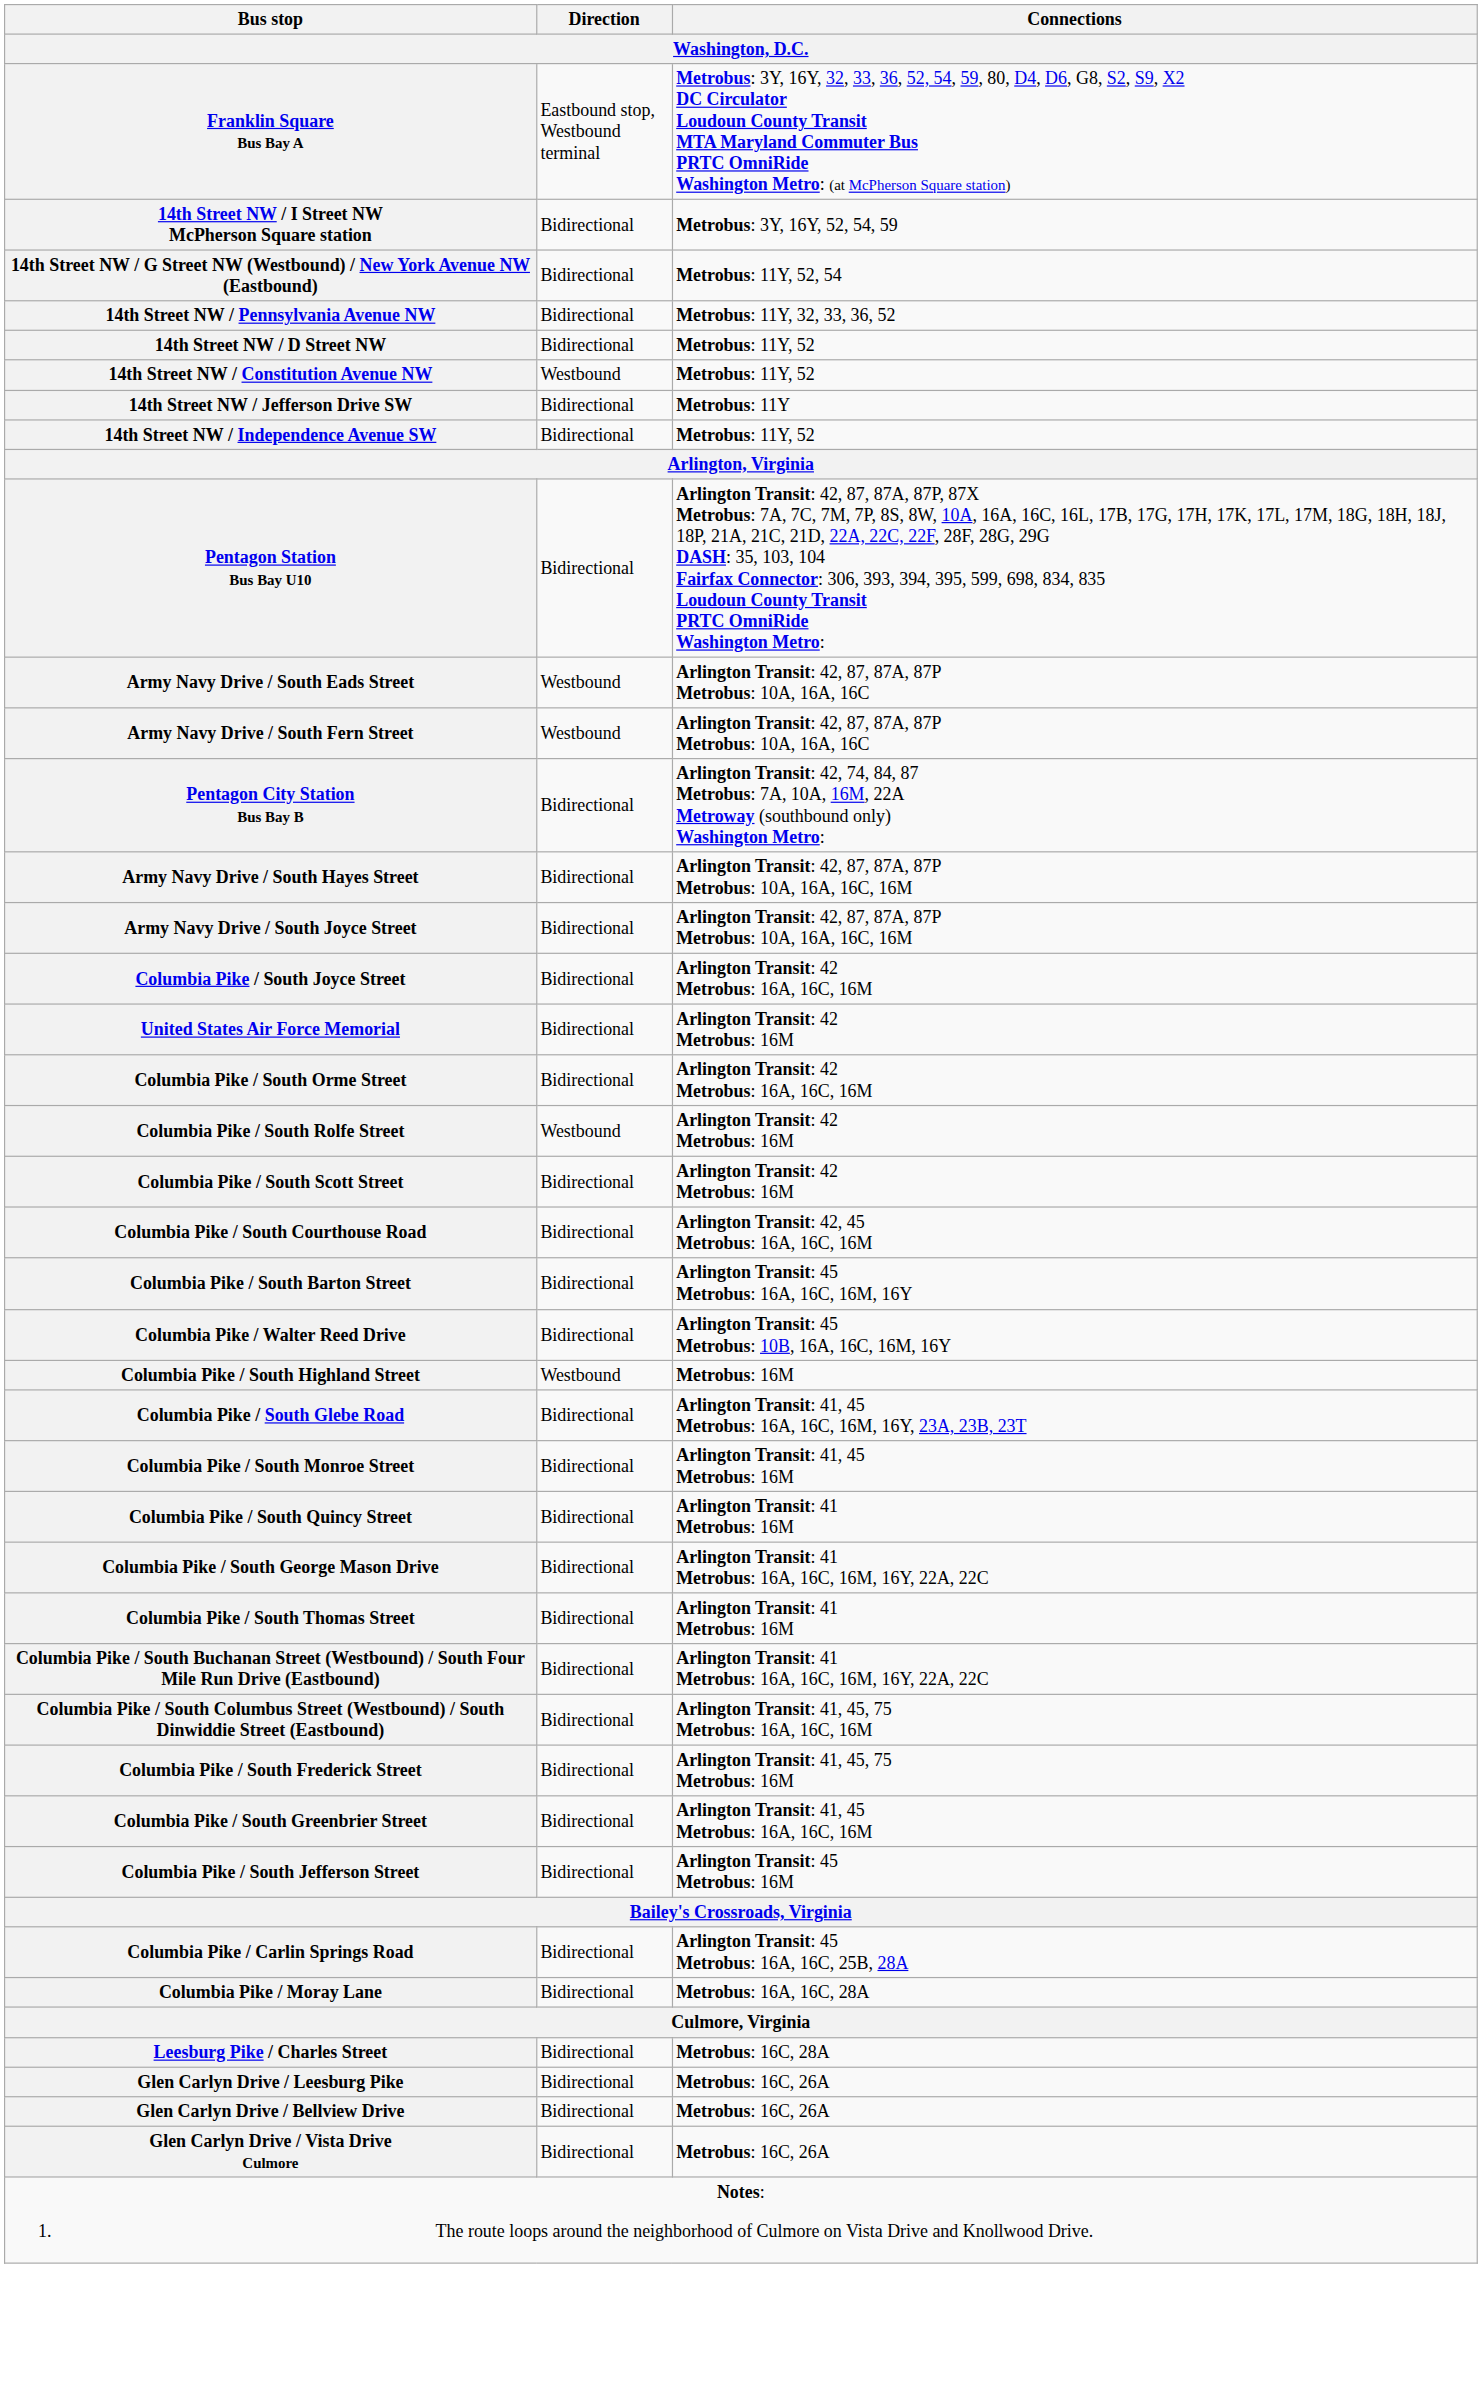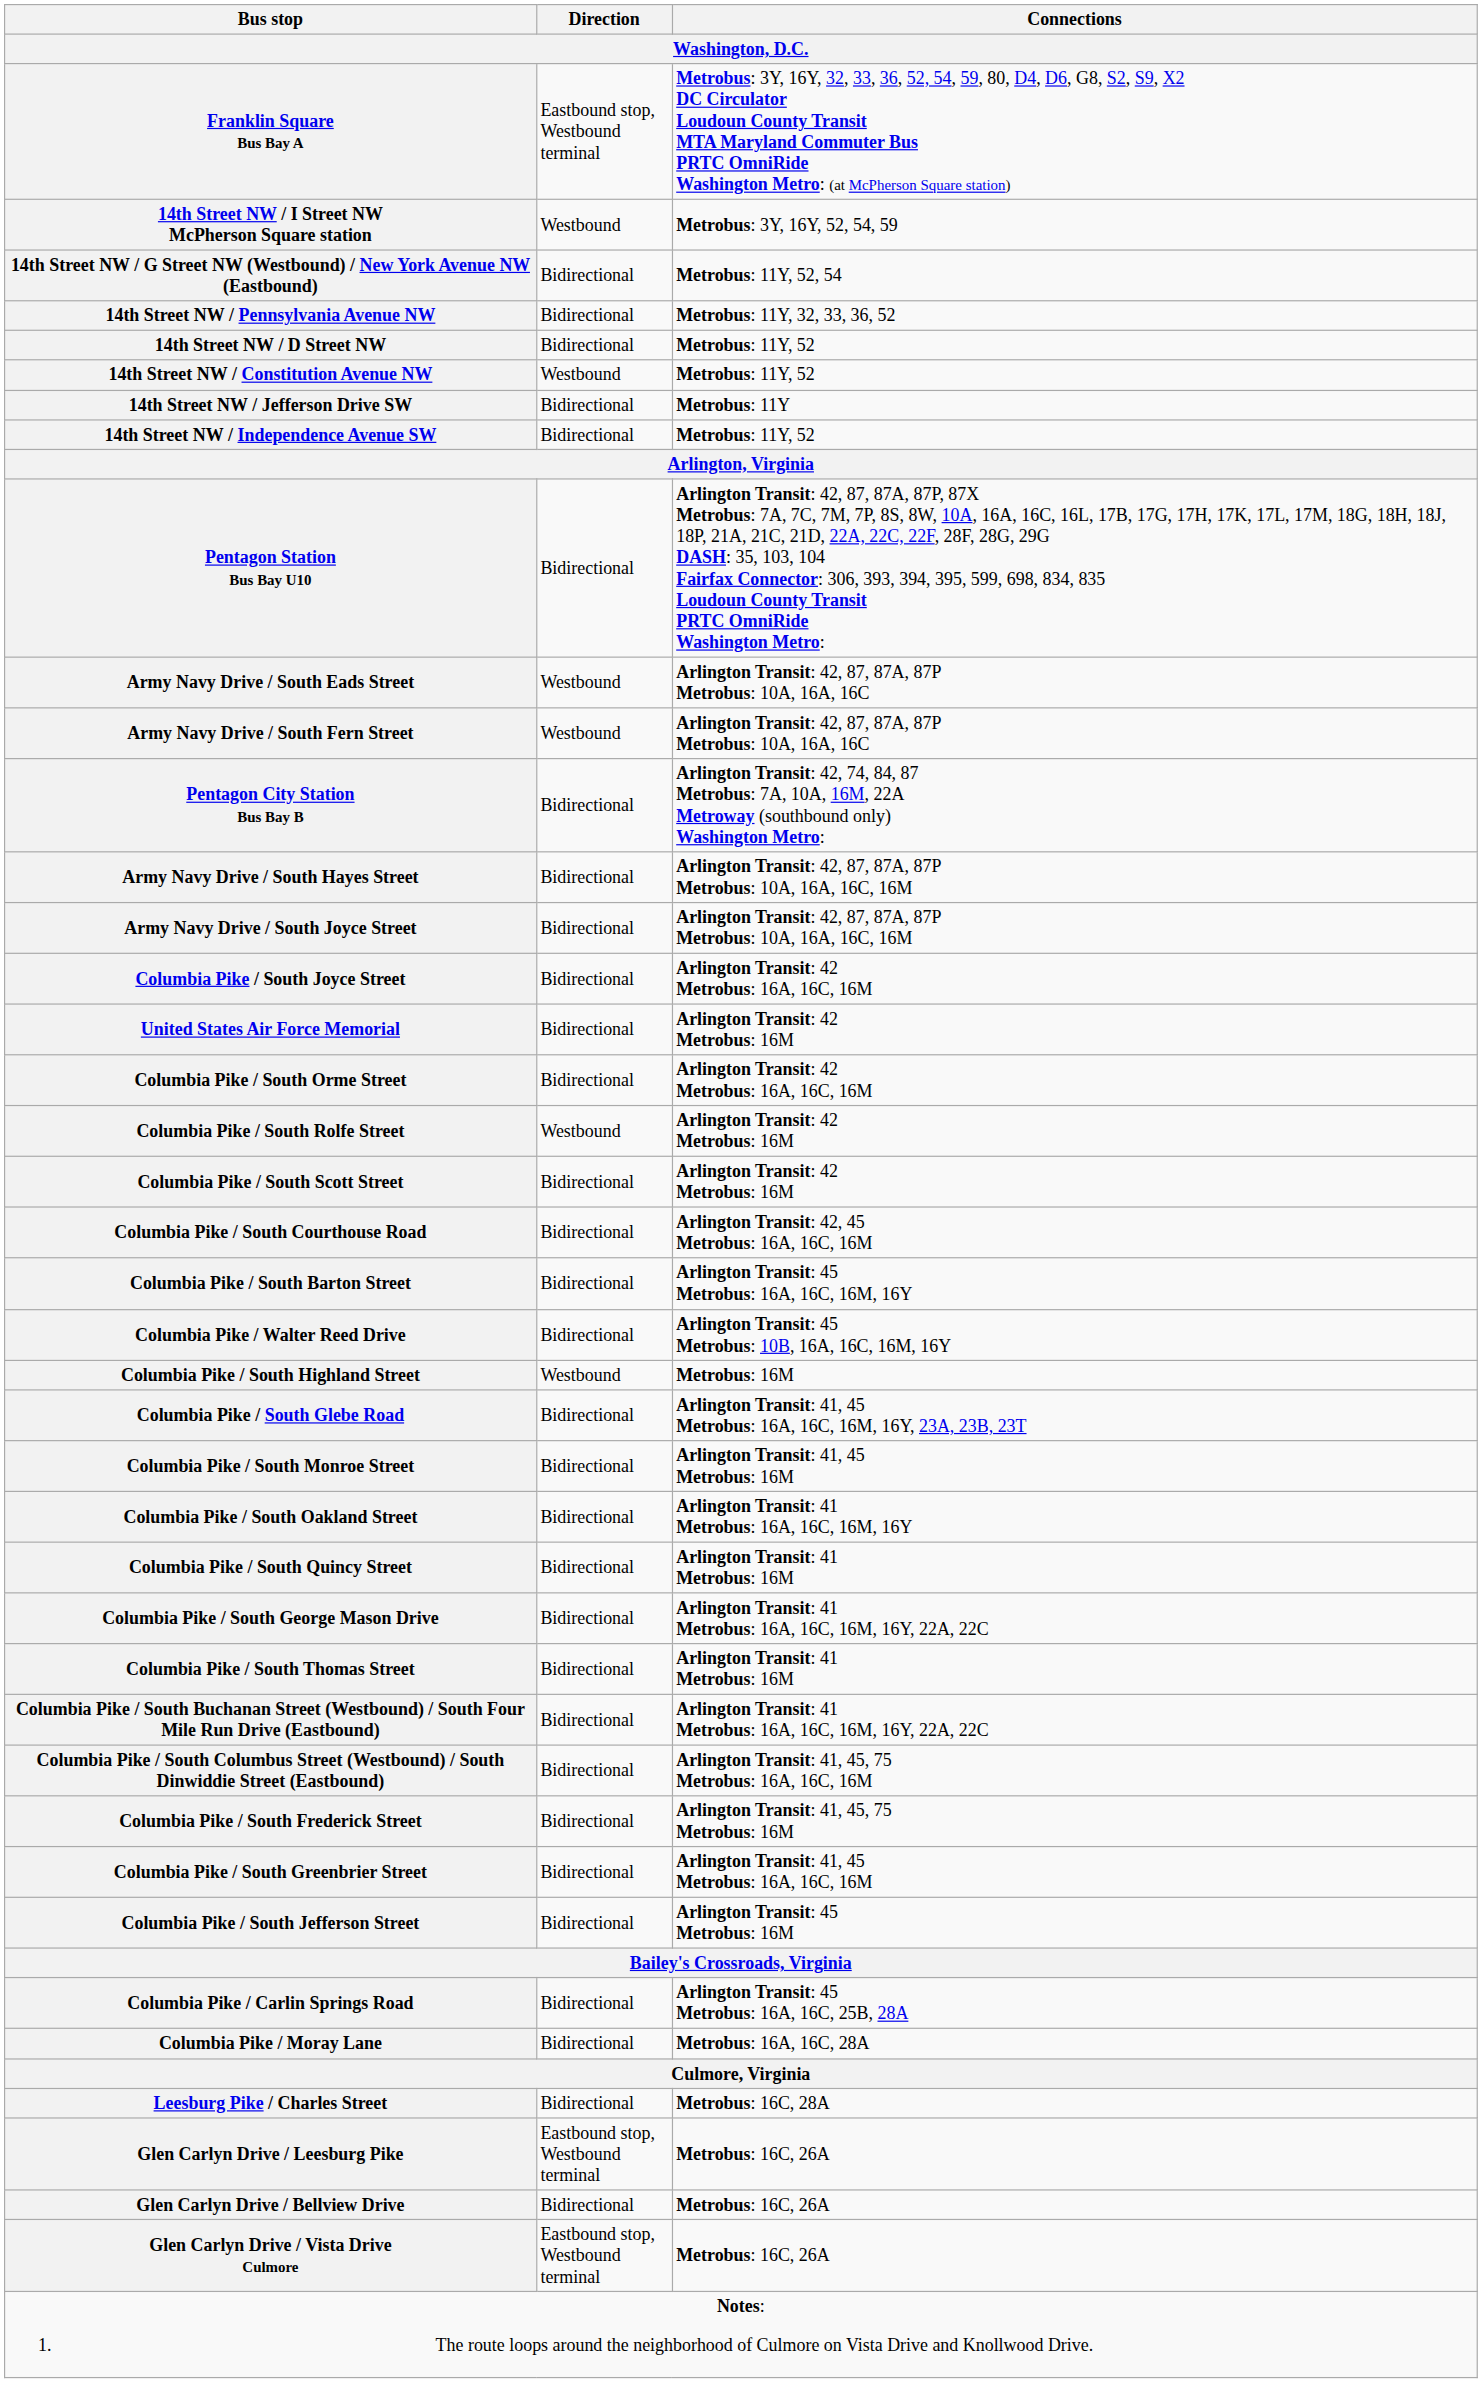(587, 225) Bidirectional -> (581, 225) Westbound
+ row: (270, 1516)
(587, 2081) Bidirectional -> (598, 2153) Eastbound stop, Westbound terminal
(587, 2151) Bidirectional -> (598, 2255) Eastbound stop, Westbound terminal
